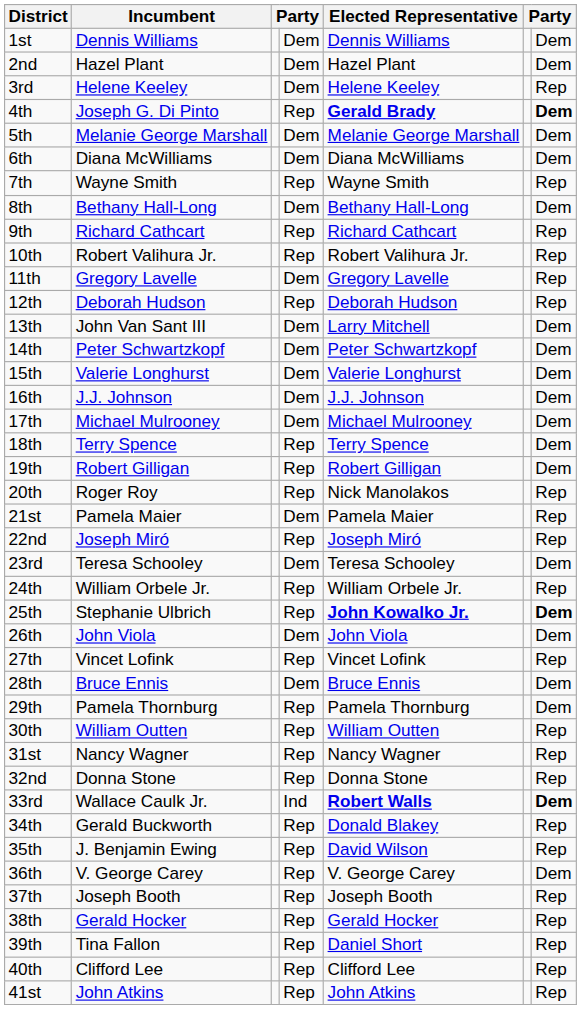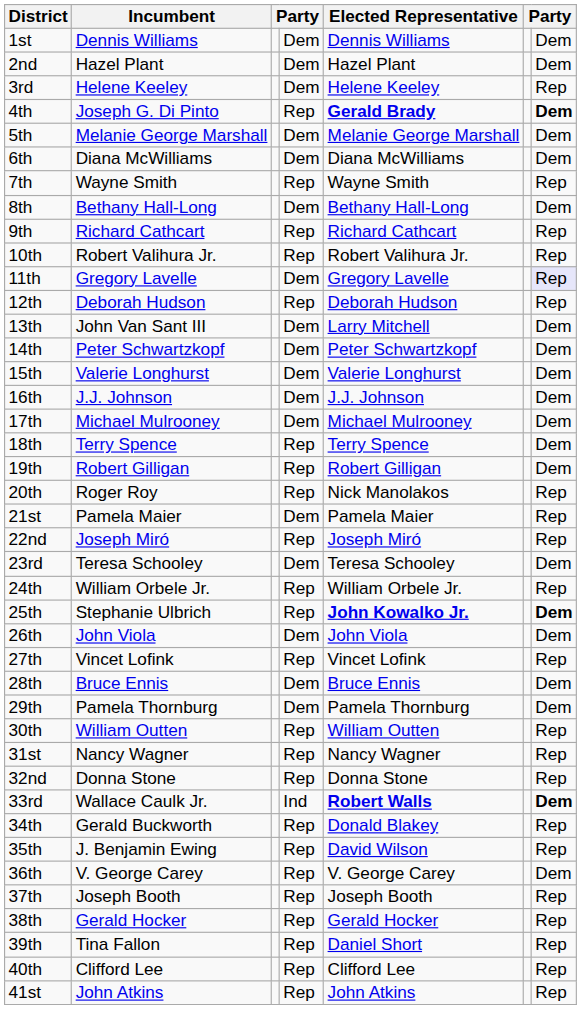(551, 278) no background -> (551, 278) lavender background
(299, 706) Rep -> (301, 706) Dem
